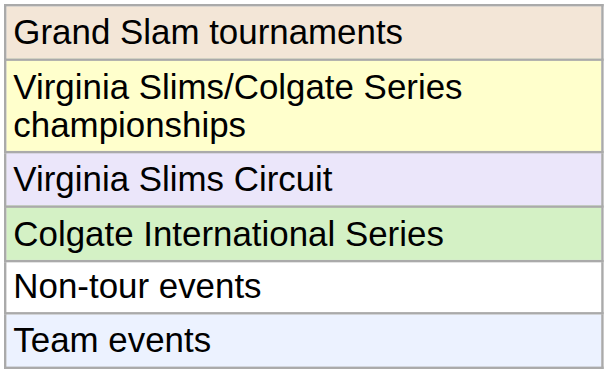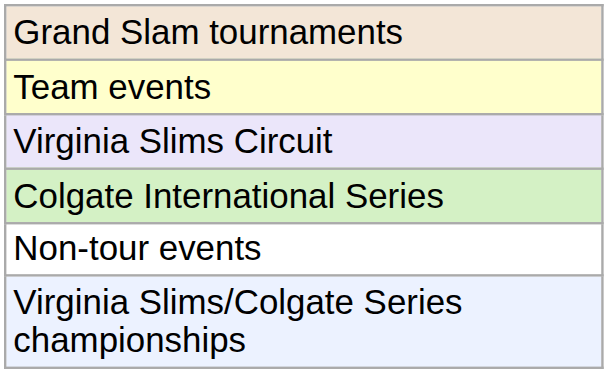(238, 105) Virginia Slims/Colgate Series championships -> (112, 86) Team events
(112, 341) Team events -> (238, 322) Virginia Slims/Colgate Series championships
